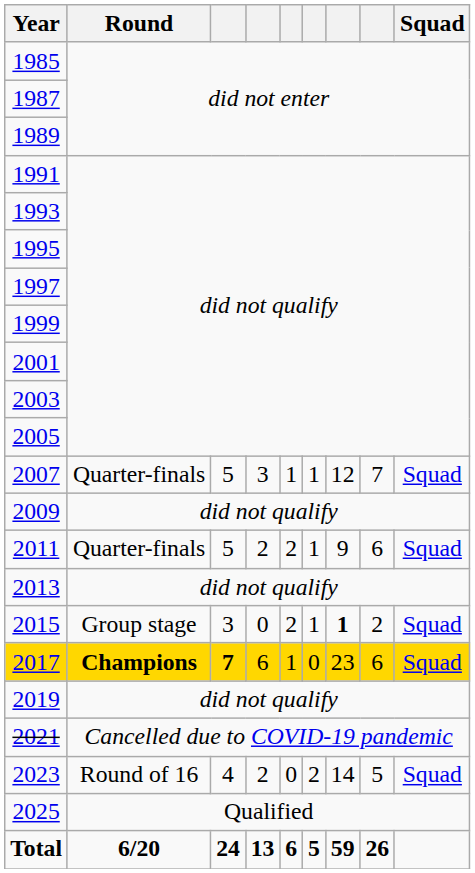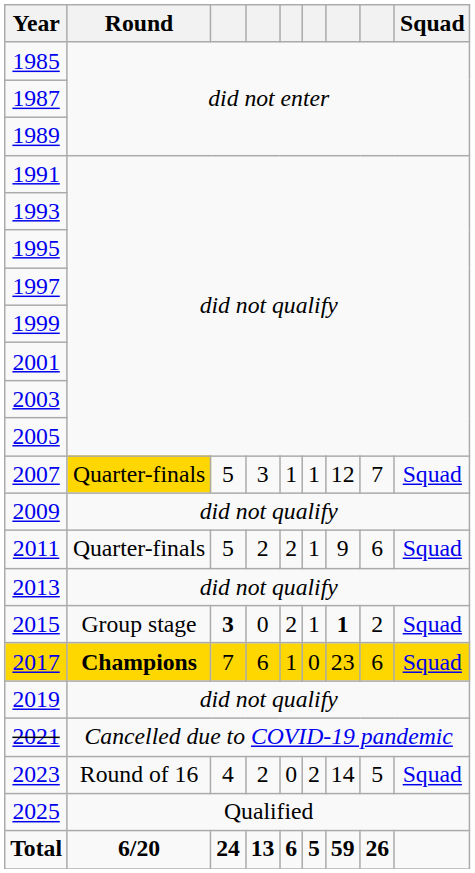(139, 473) no background -> (139, 473) gold background
(228, 624) normal -> (228, 624) bold
(228, 661) bold -> (228, 661) normal
